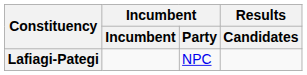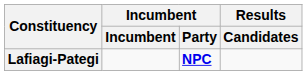(197, 59) normal -> (197, 59) bold
